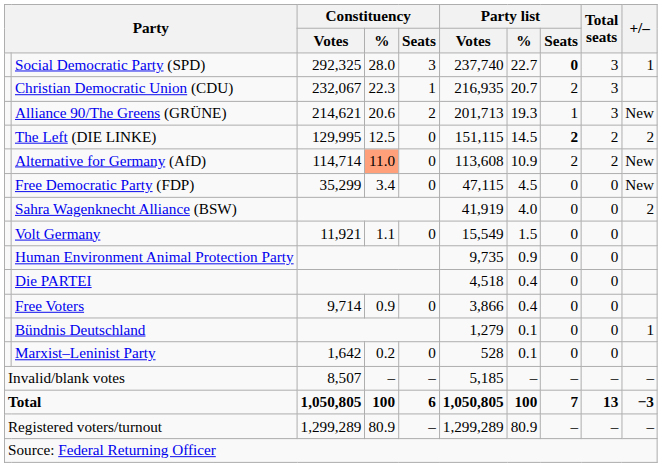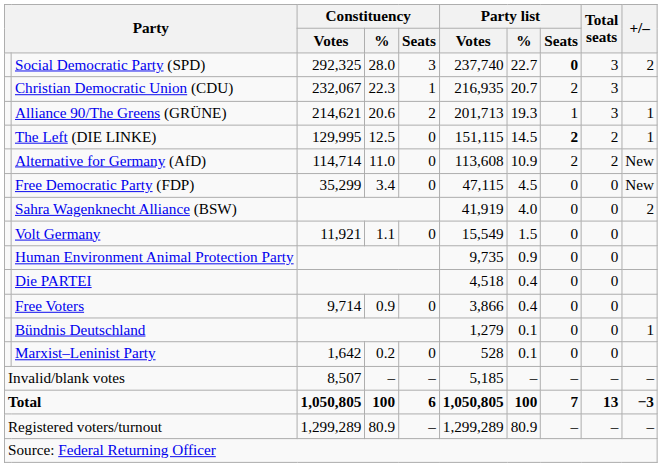(650, 64) 1 -> (650, 64) 2
(640, 112) New -> (650, 112) 1
(650, 137) 2 -> (650, 137) 1
(382, 161) lightsalmon background -> (382, 161) no background
